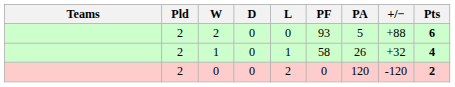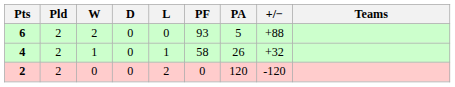columns swapped: (83, 14) <-> (432, 14)
